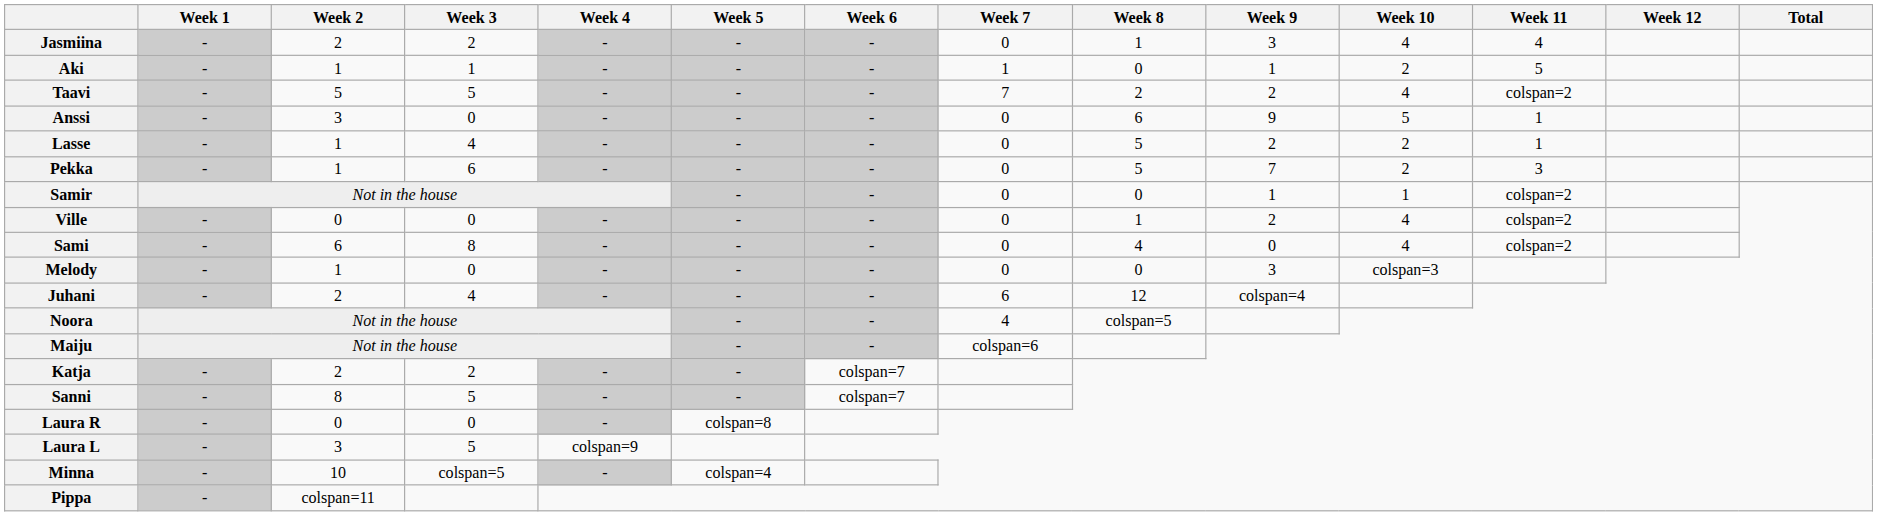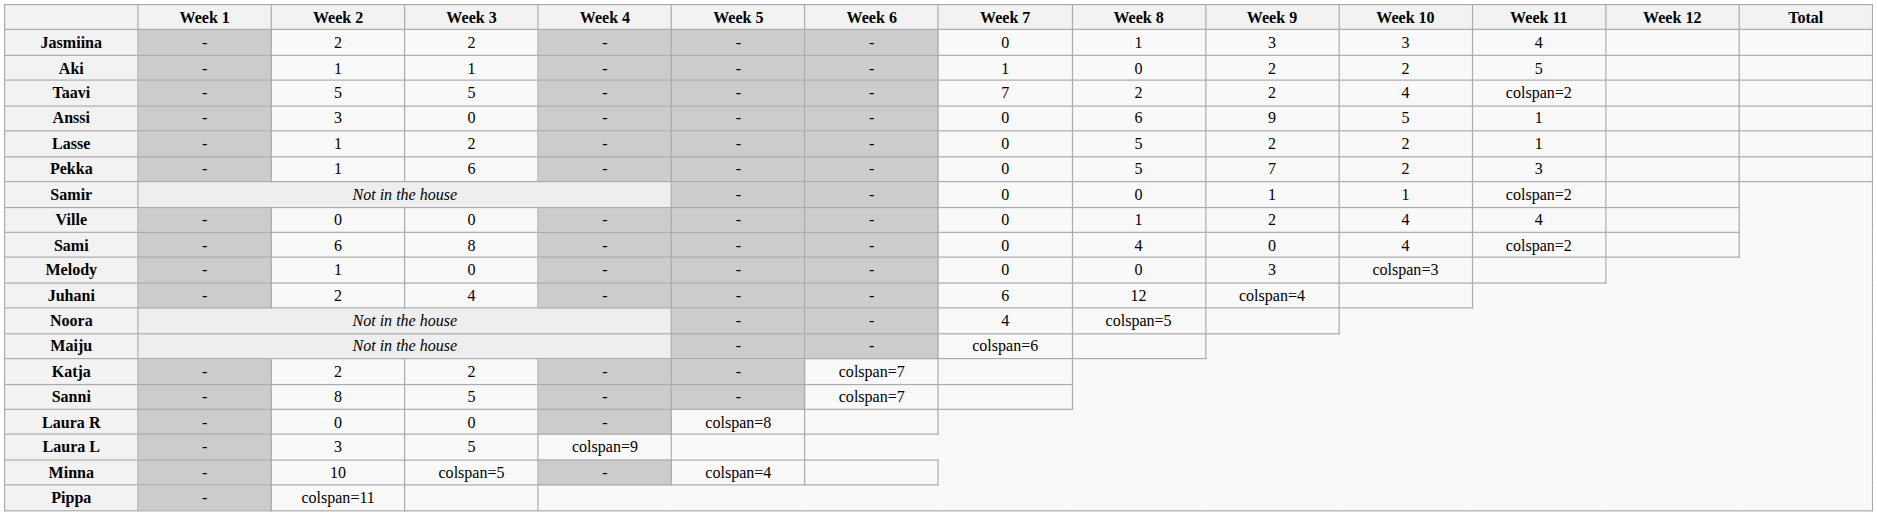(1405, 42) 4 -> (1405, 42) 3
(1272, 67) 1 -> (1272, 67) 2
(472, 143) 4 -> (472, 143) 2
(1539, 219) colspan=2 -> (1539, 219) 4
